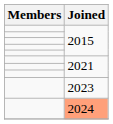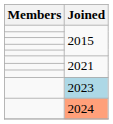(81, 87) no background -> (81, 87) lightblue background
